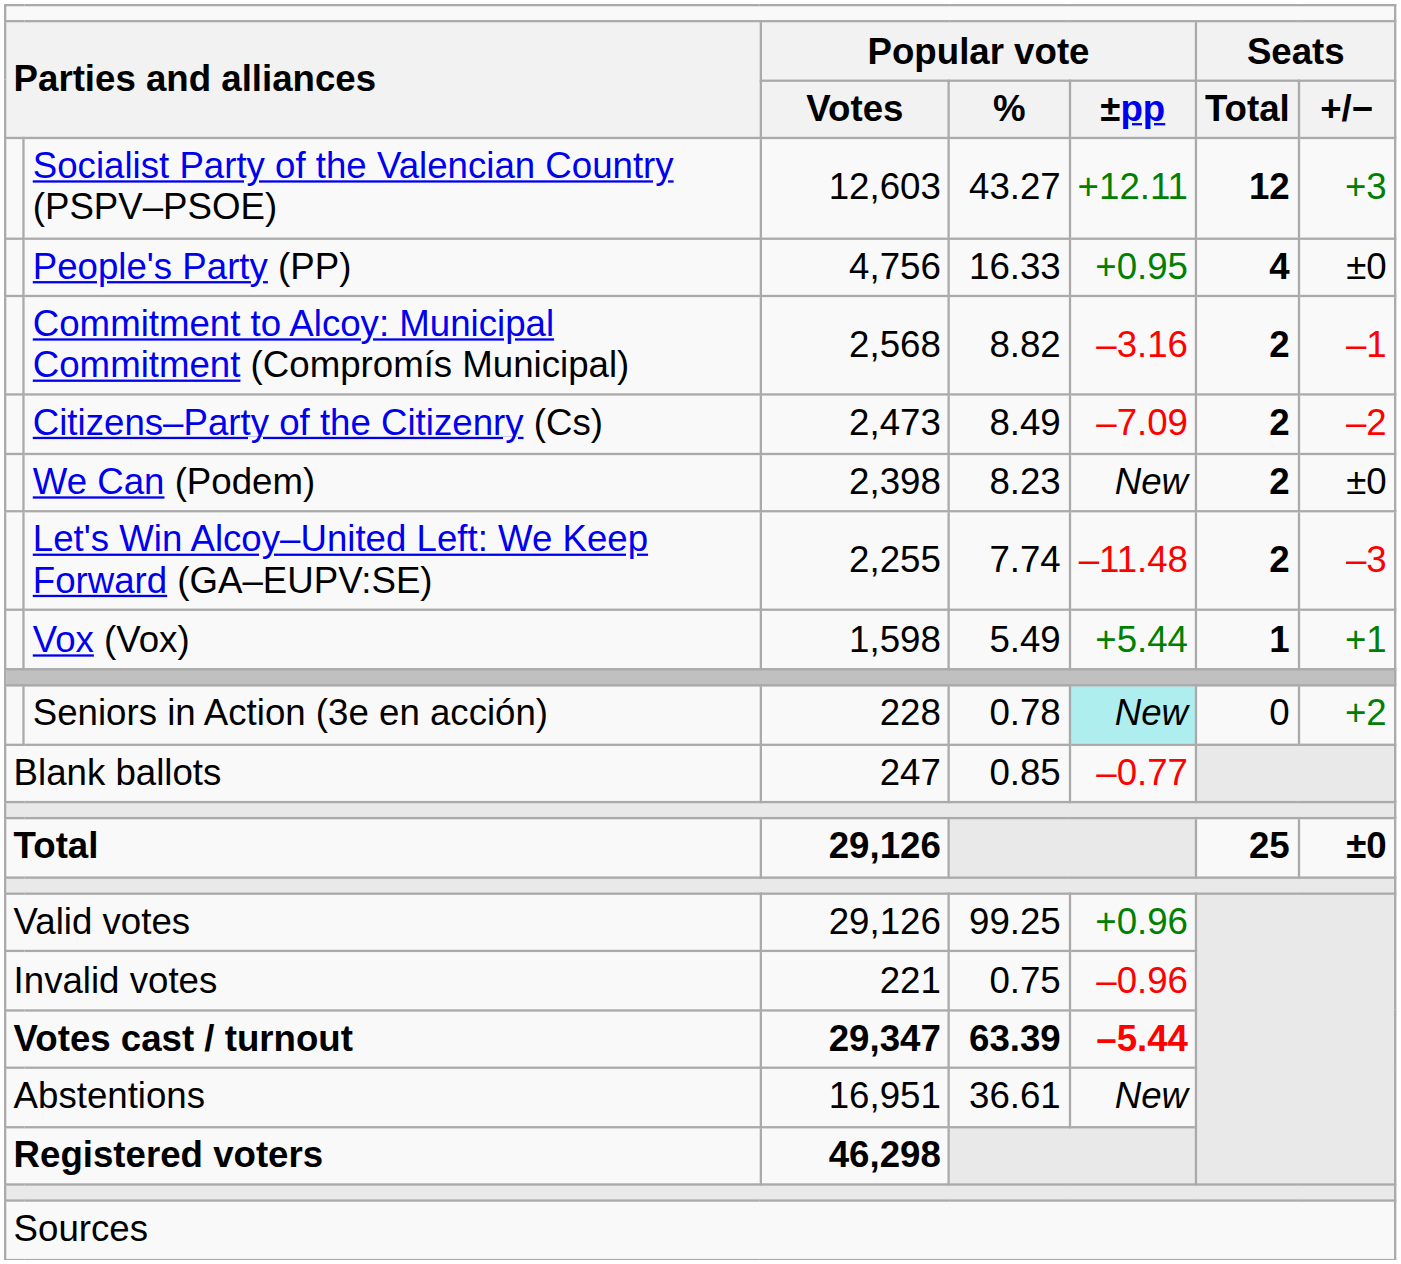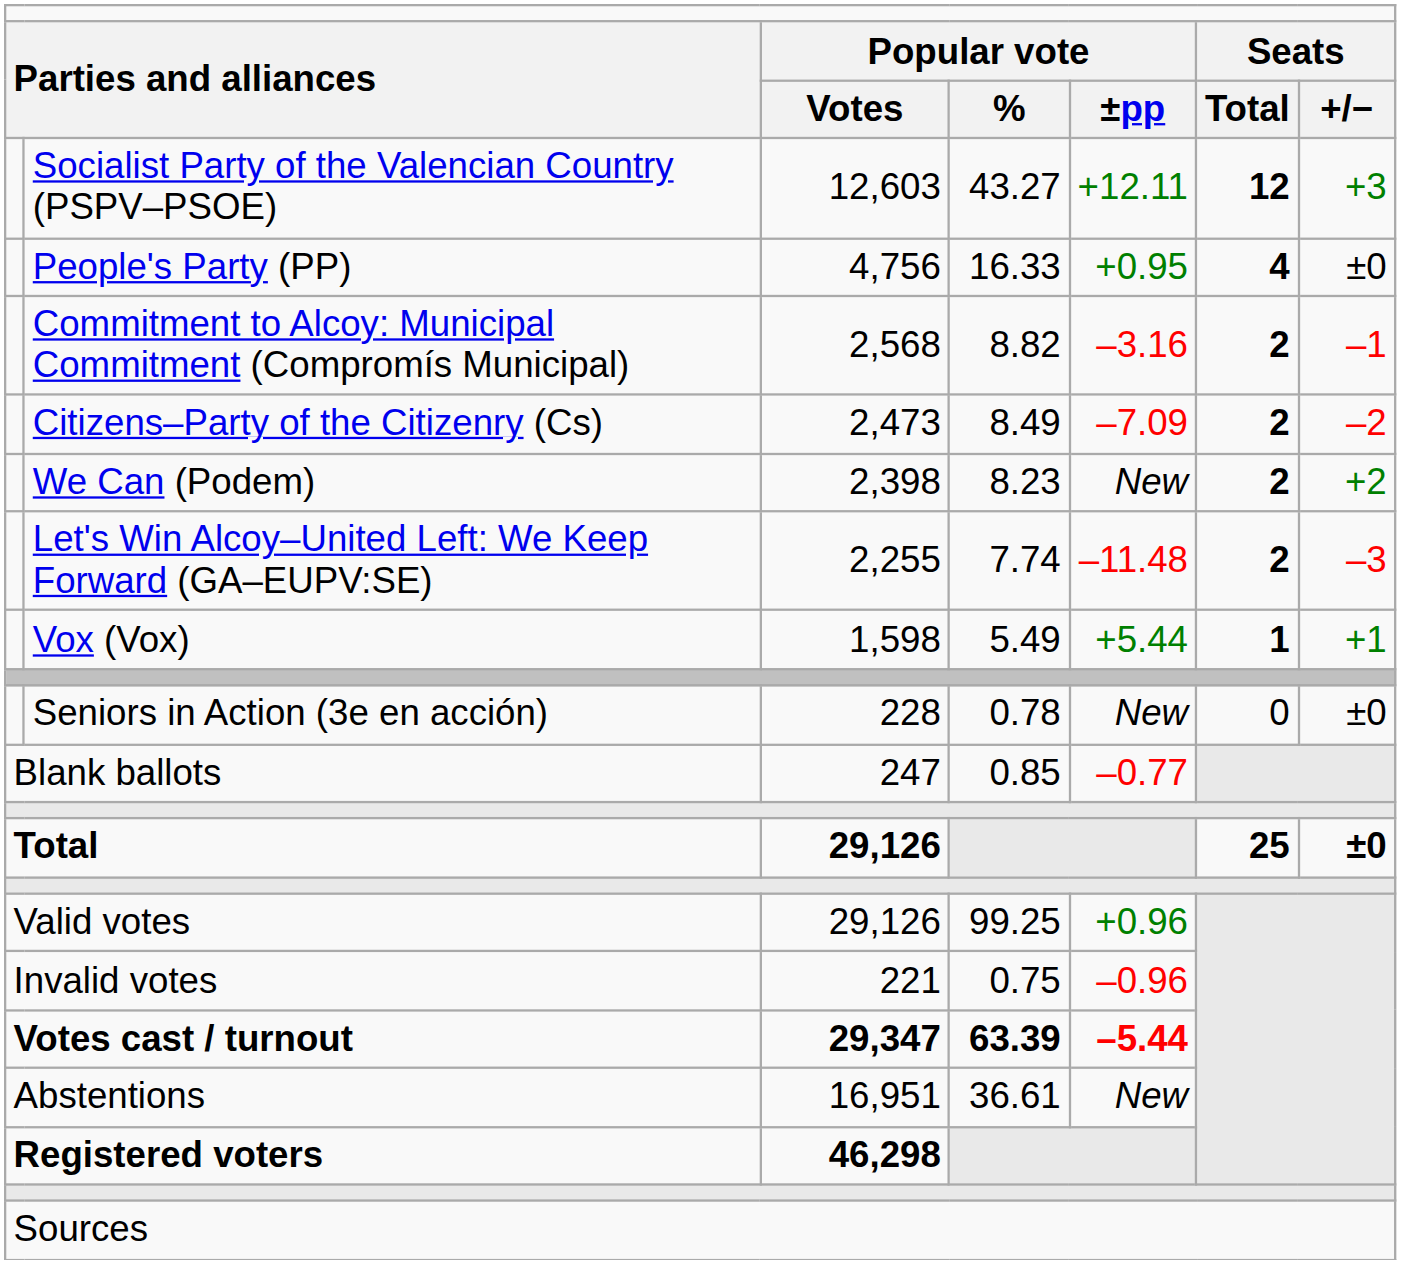(1366, 481) ±0 -> (1366, 481) +2
(1151, 713) paleturquoise background -> (1151, 713) no background
(1366, 713) +2 -> (1366, 713) ±0
